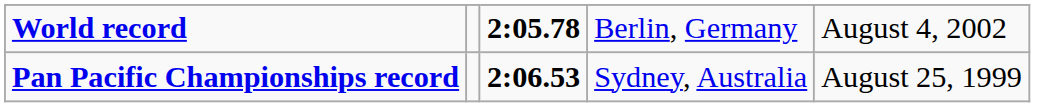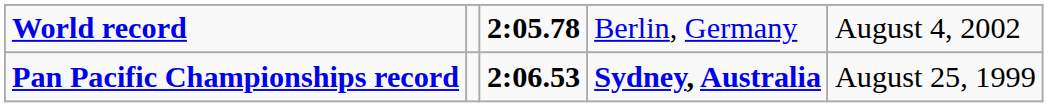(701, 76) normal -> (708, 76) bold
